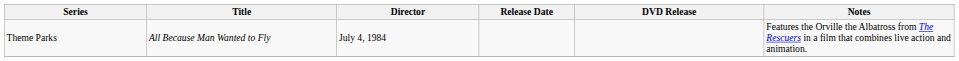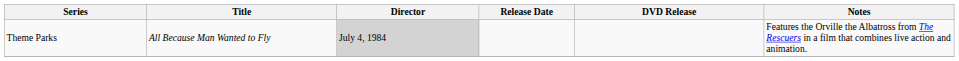(363, 38) no background -> (363, 38) lightgrey background
